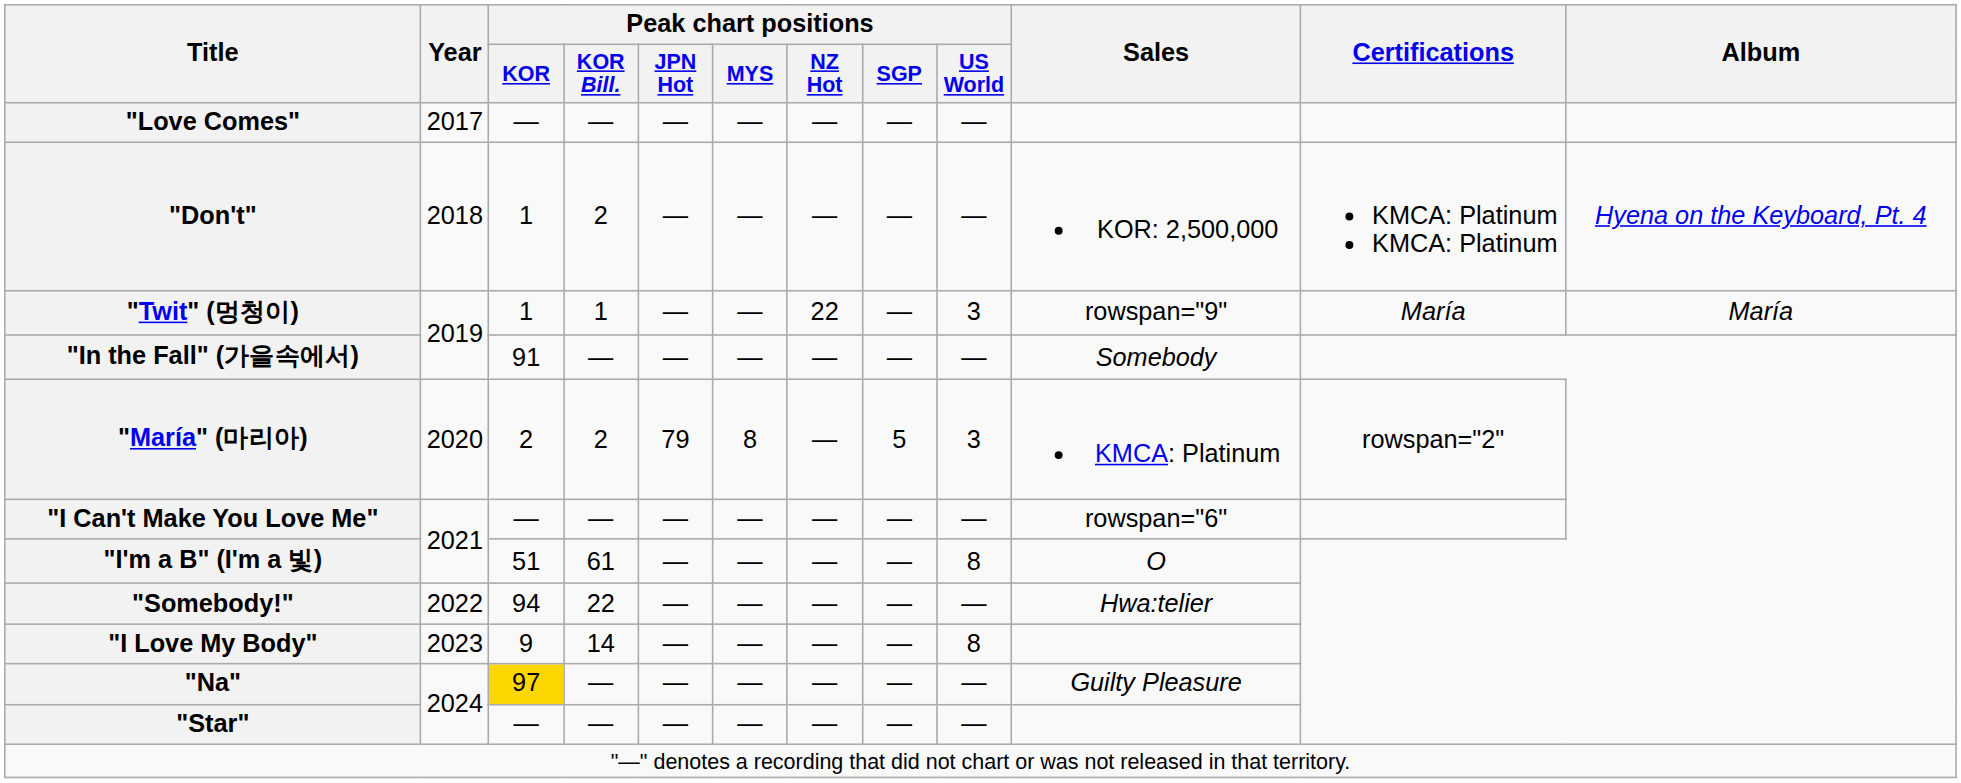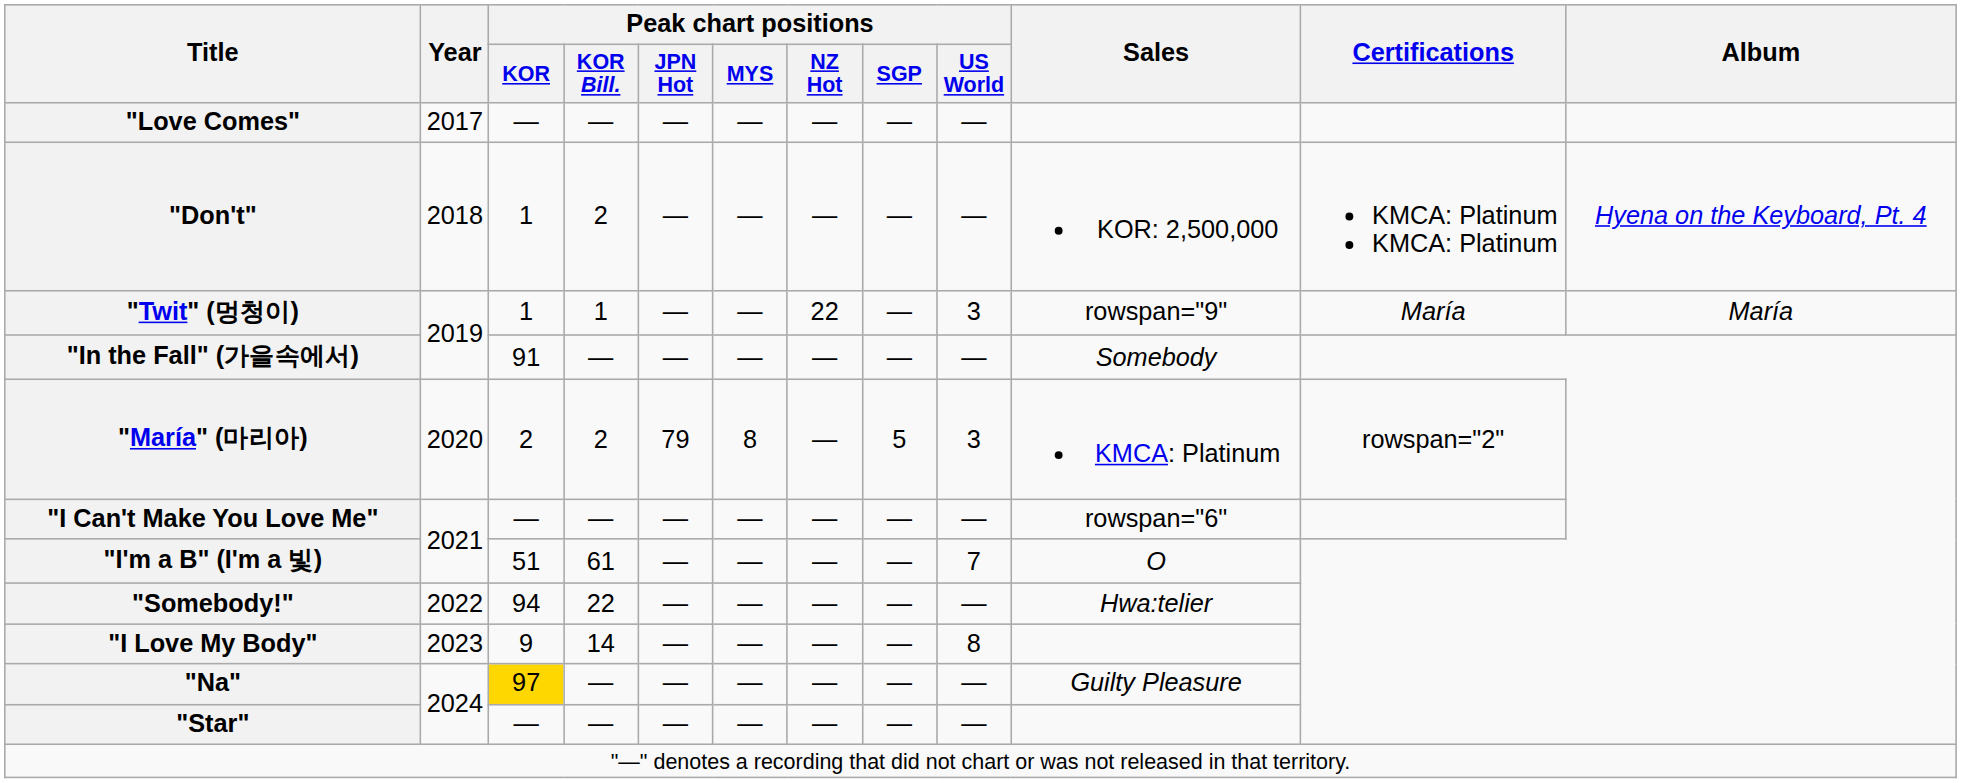(974, 561) 8 -> (974, 561) 7
